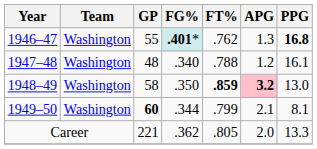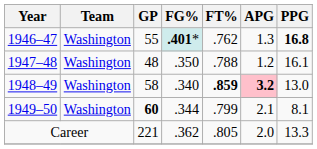(187, 62) .340 -> (187, 62) .350
(187, 86) .350 -> (187, 86) .340
